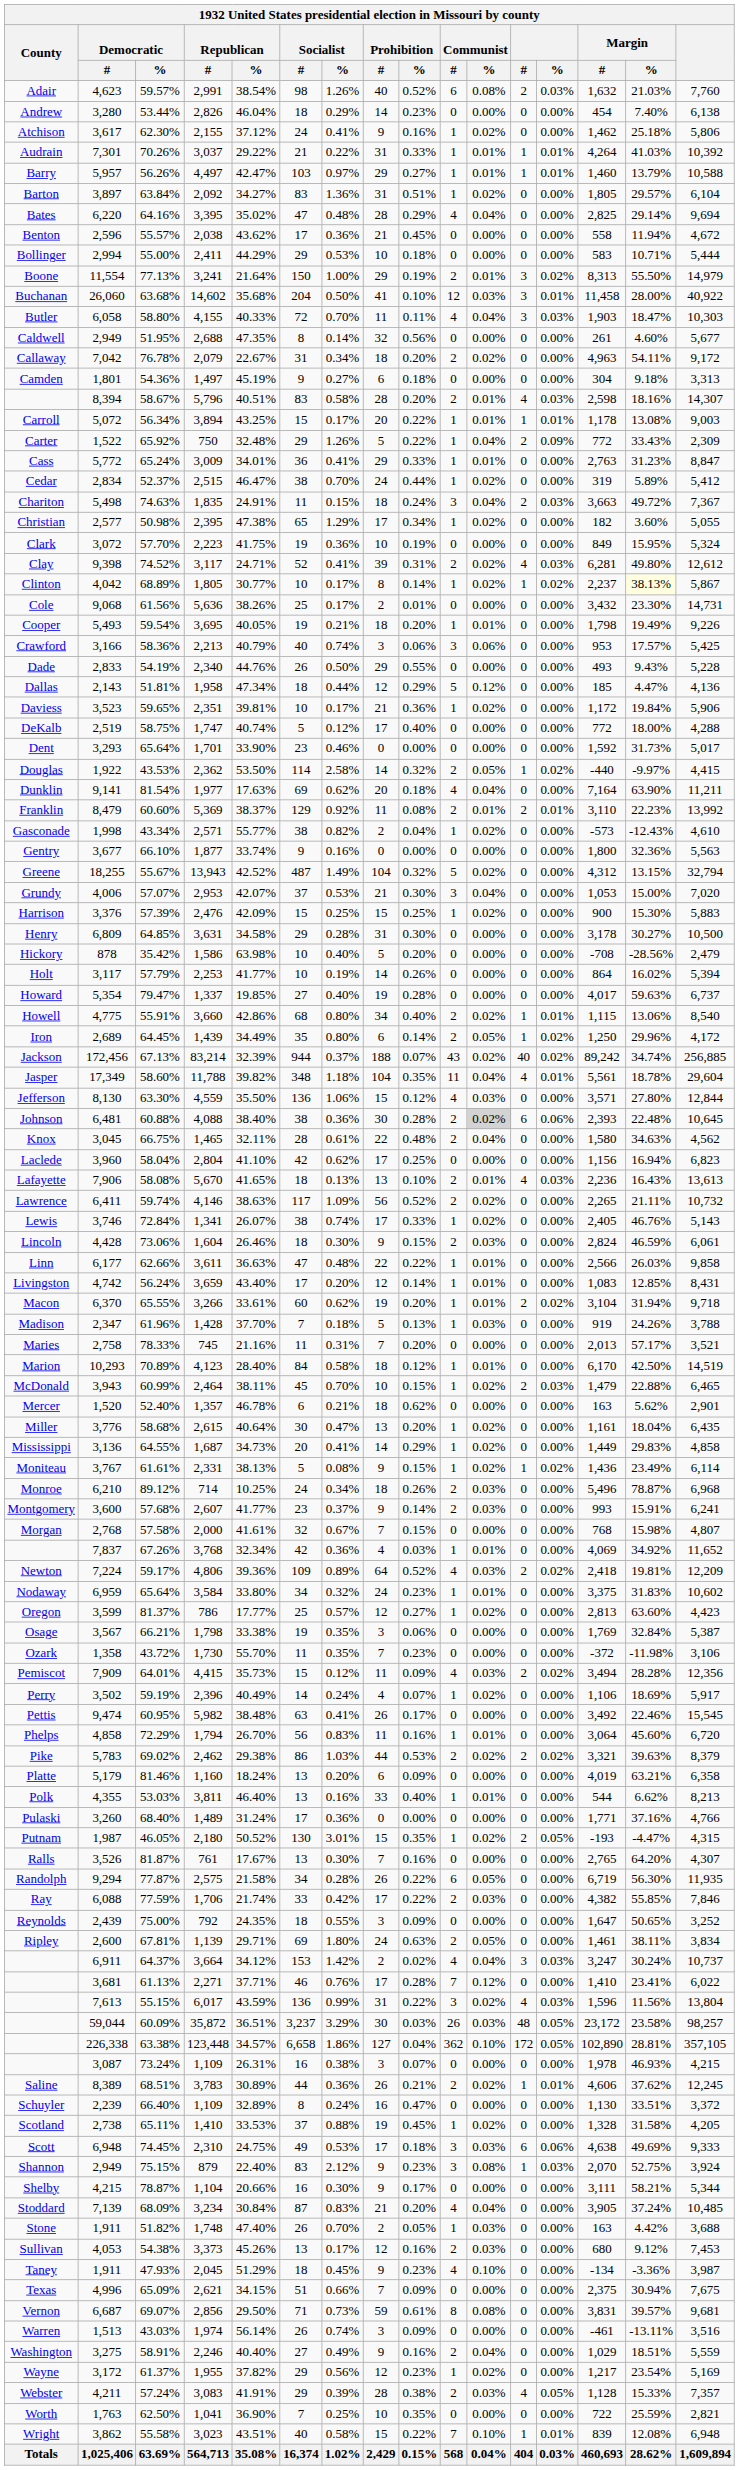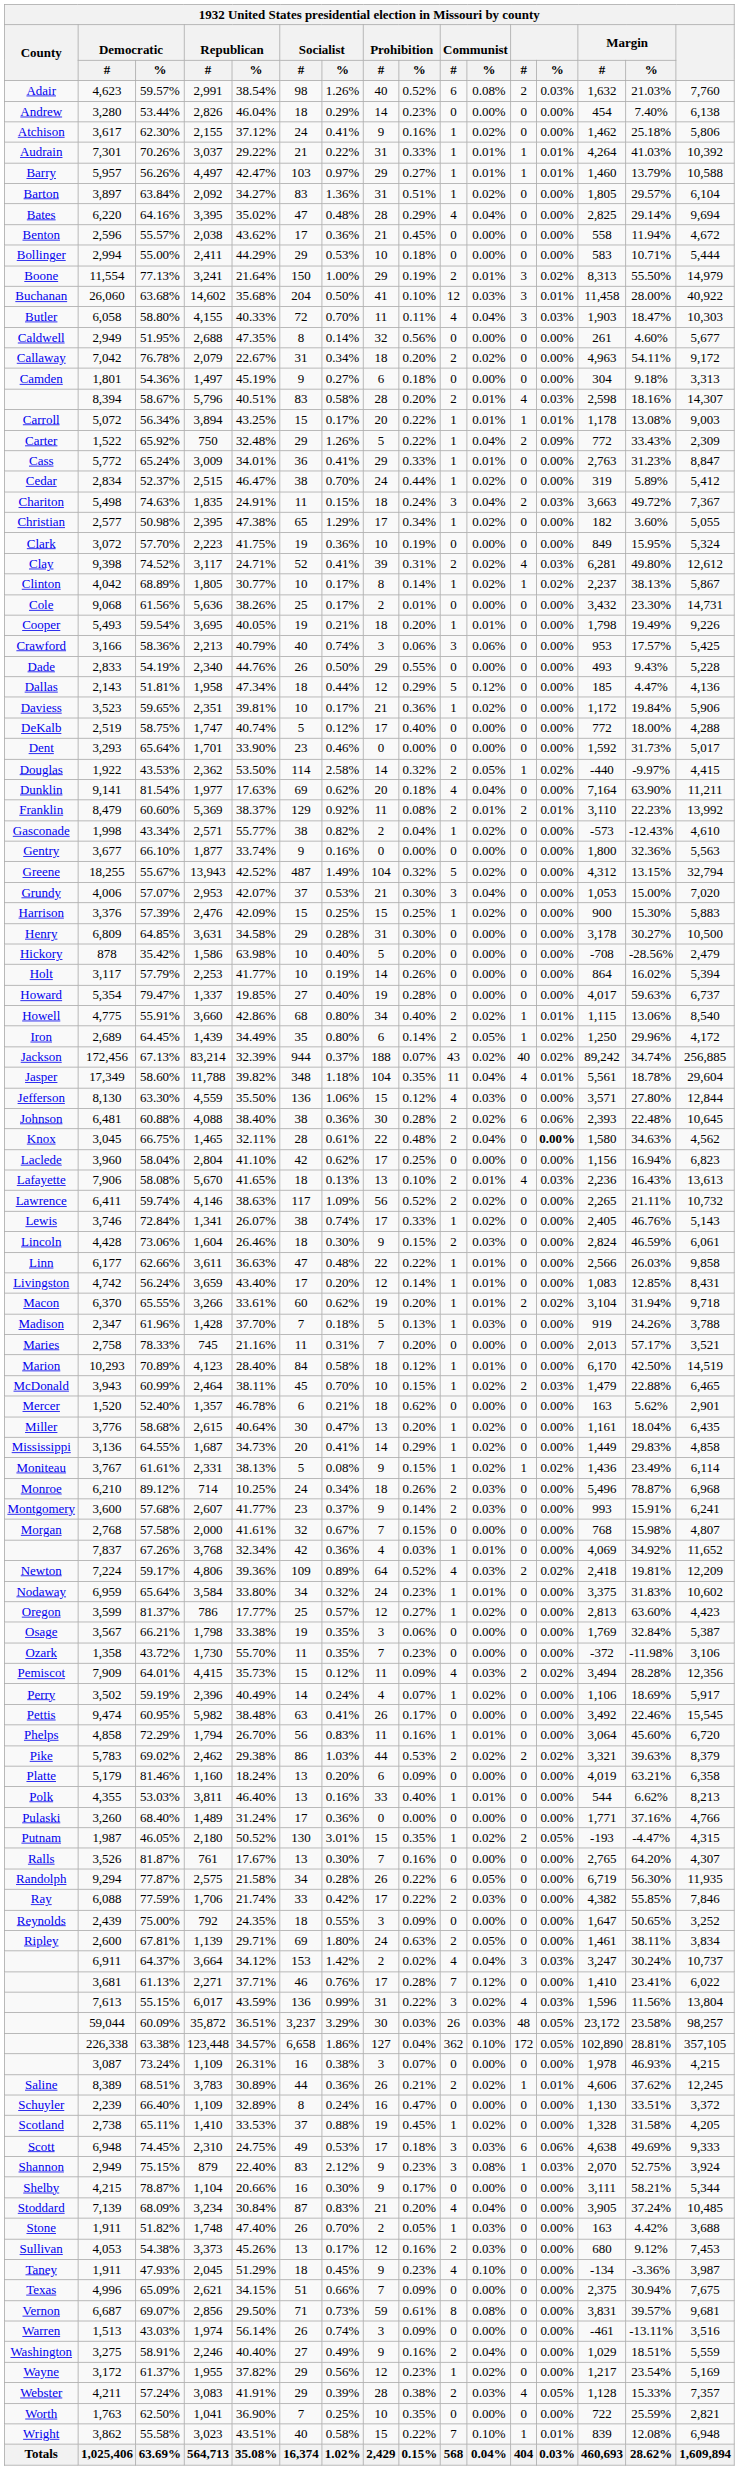(651, 584) lightyellow background -> (651, 584) no background
(489, 1118) lightgrey background -> (489, 1118) no background
(557, 1139) normal -> (557, 1139) bold
